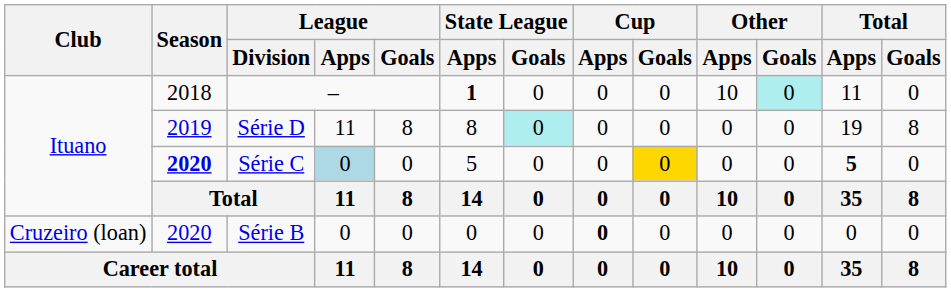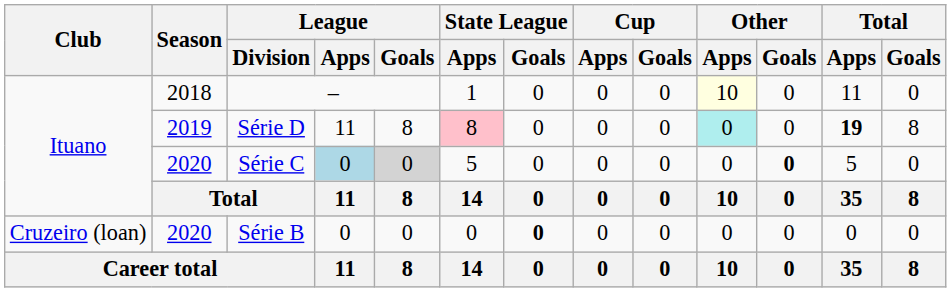(472, 92) bold -> (472, 92) normal
(727, 92) no background -> (727, 92) lightyellow background
(789, 92) paleturquoise background -> (789, 92) no background
(472, 127) no background -> (472, 127) pink background
(538, 127) paleturquoise background -> (538, 127) no background
(727, 127) no background -> (727, 127) paleturquoise background
(851, 127) normal -> (851, 127) bold
(189, 163) bold -> (189, 163) normal
(407, 163) no background -> (407, 163) lightgrey background
(665, 163) gold background -> (665, 163) no background
(789, 163) normal -> (789, 163) bold
(851, 163) bold -> (851, 163) normal
(538, 233) normal -> (538, 233) bold
(603, 233) bold -> (603, 233) normal
